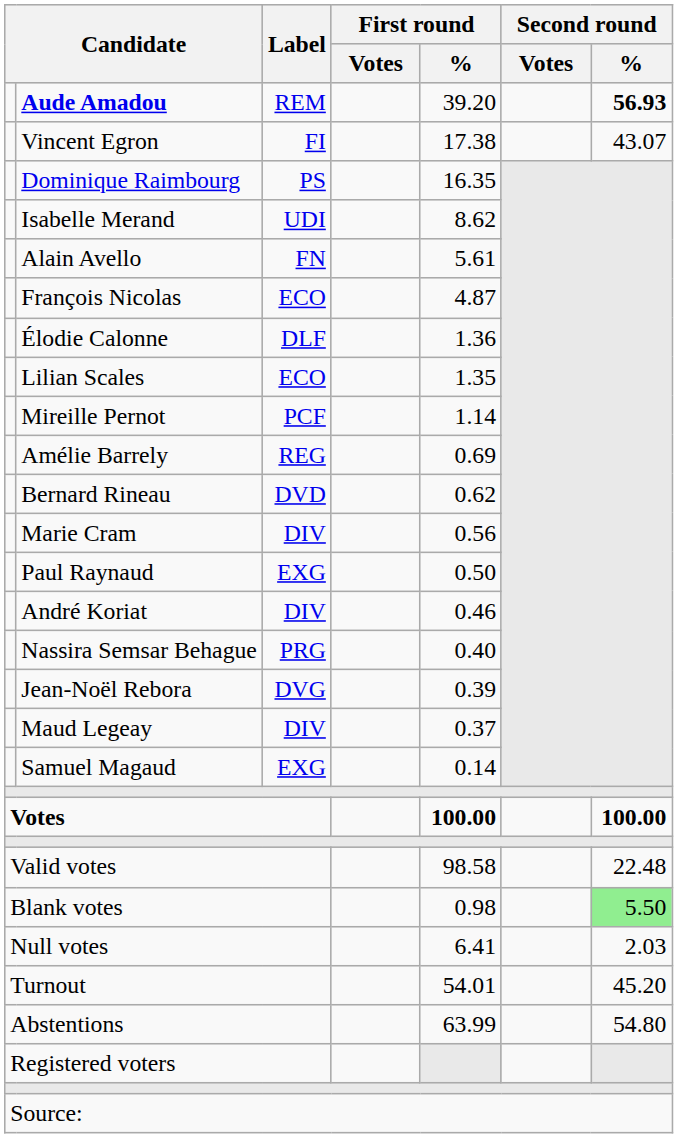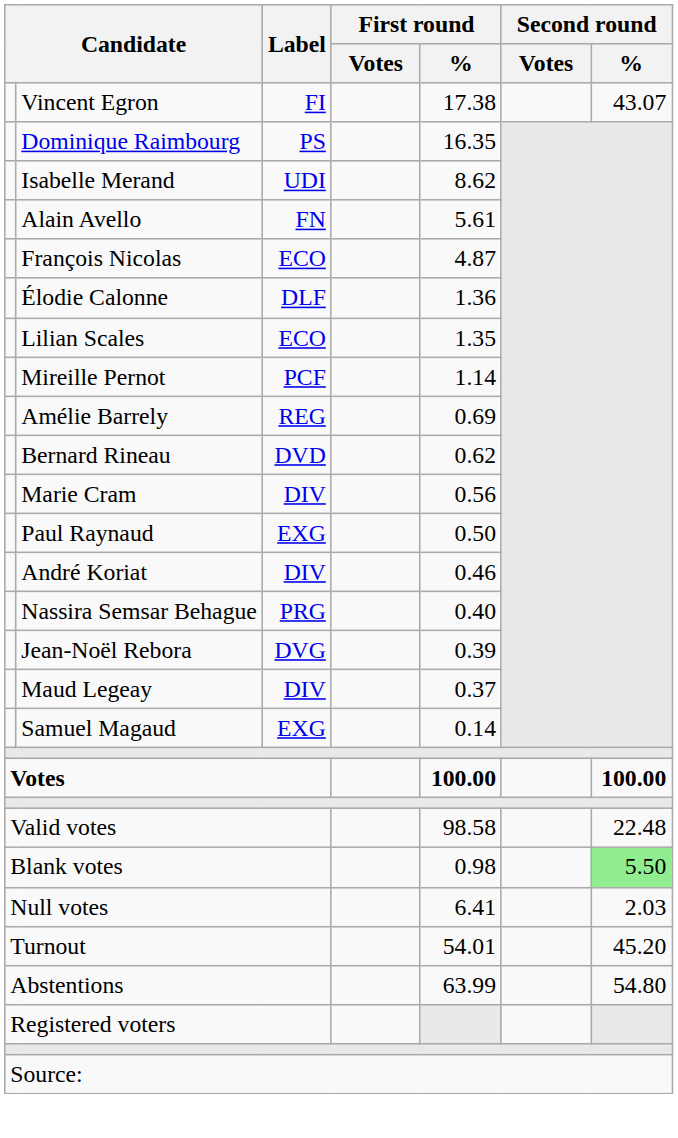- row: (94, 102)
